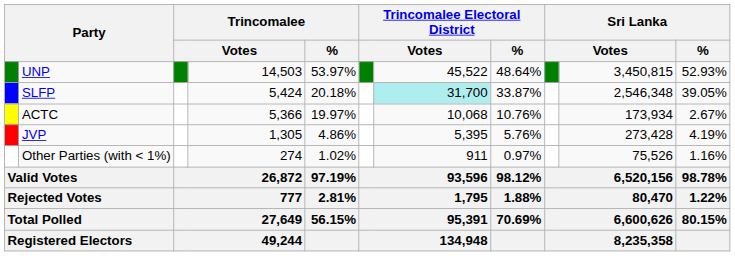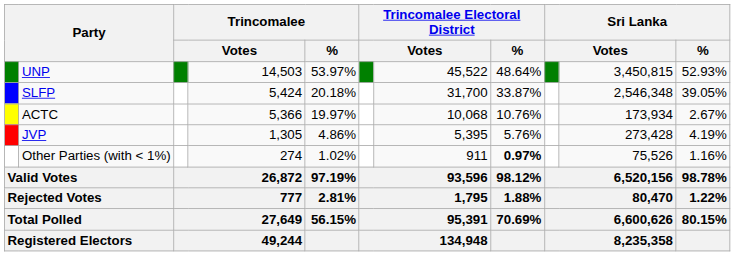(467, 93) paleturquoise background -> (467, 93) no background
(523, 156) normal -> (523, 156) bold
